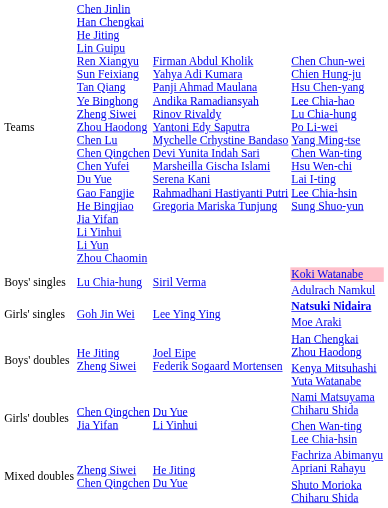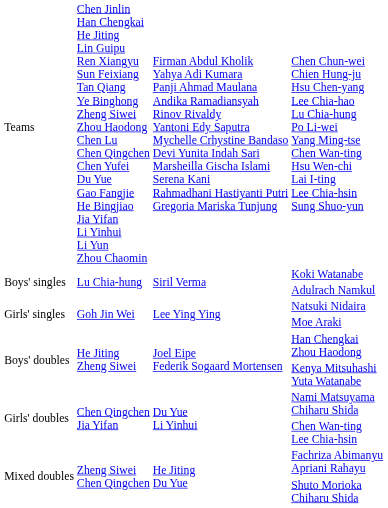(327, 274) pink background -> (327, 274) no background
(331, 306) bold -> (328, 306) normal
